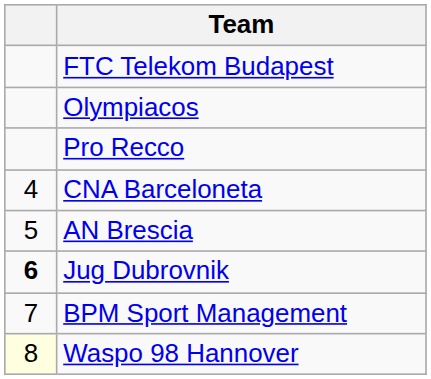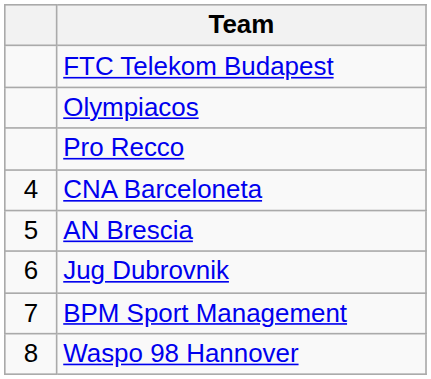(31, 271) bold -> (31, 271) normal
(31, 353) lightyellow background -> (31, 353) no background
